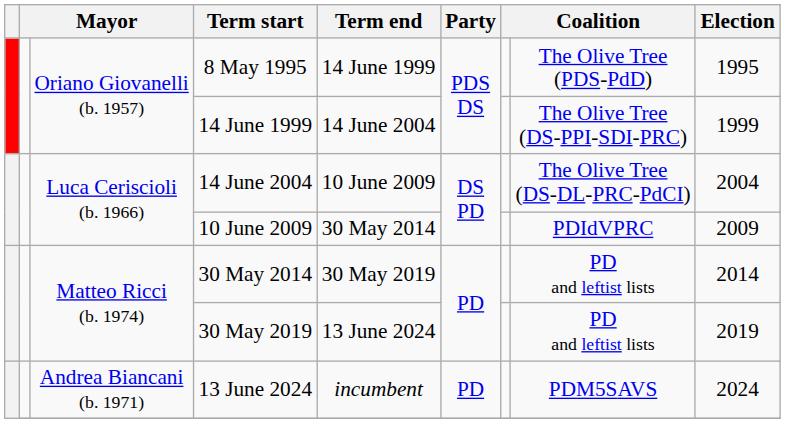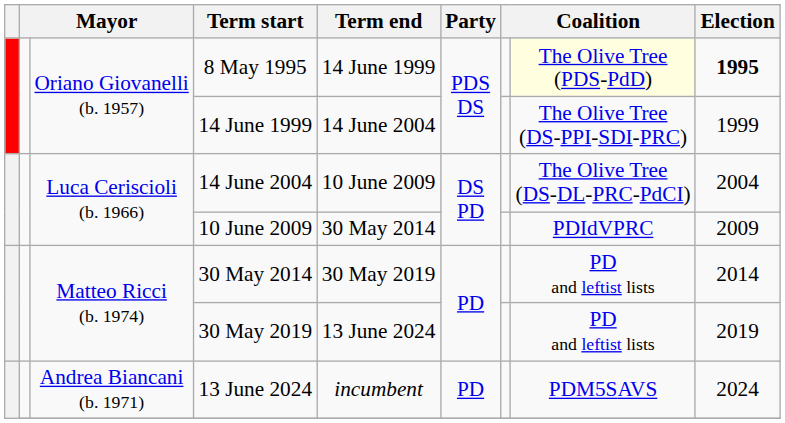(603, 67) no background -> (603, 67) lightyellow background
(738, 67) normal -> (738, 67) bold
